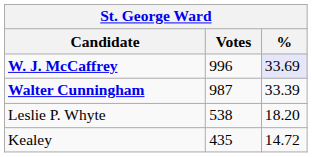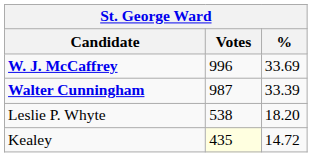(282, 66) lavender background -> (282, 66) no background
(221, 139) no background -> (221, 139) lightyellow background
